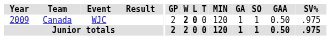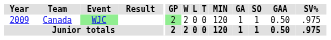(99, 20) no background -> (99, 20) lightgreen background
(173, 20) no background -> (173, 20) lightgreen background
(186, 20) bold -> (186, 20) normal
(195, 20) bold -> (195, 20) normal
